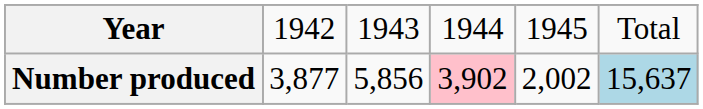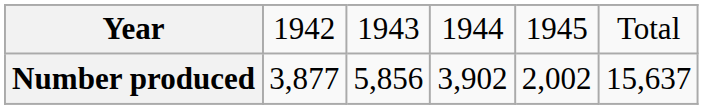(473, 78) pink background -> (473, 78) no background
(649, 78) lightblue background -> (649, 78) no background
